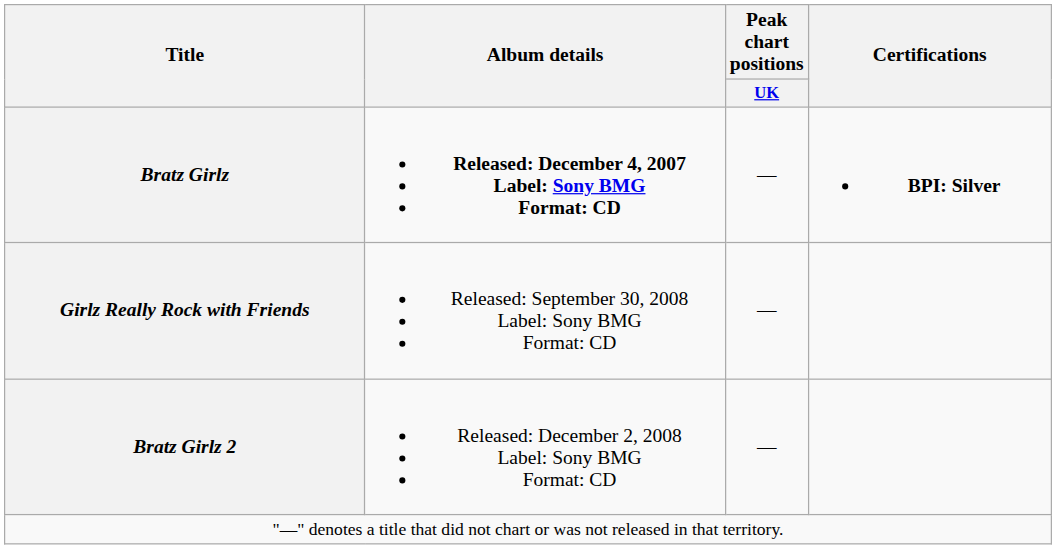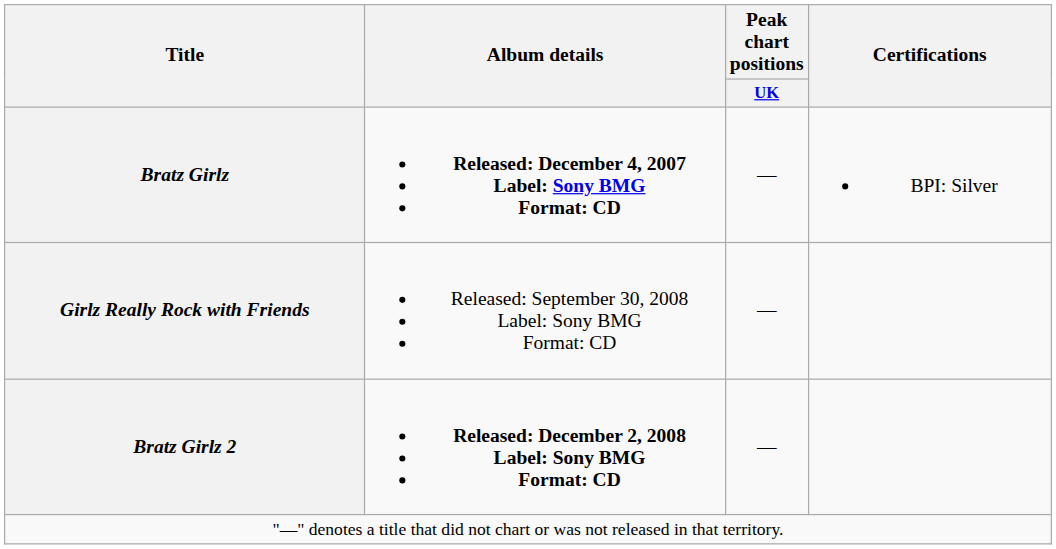(930, 186) bold -> (930, 186) normal
(545, 458) normal -> (545, 458) bold
